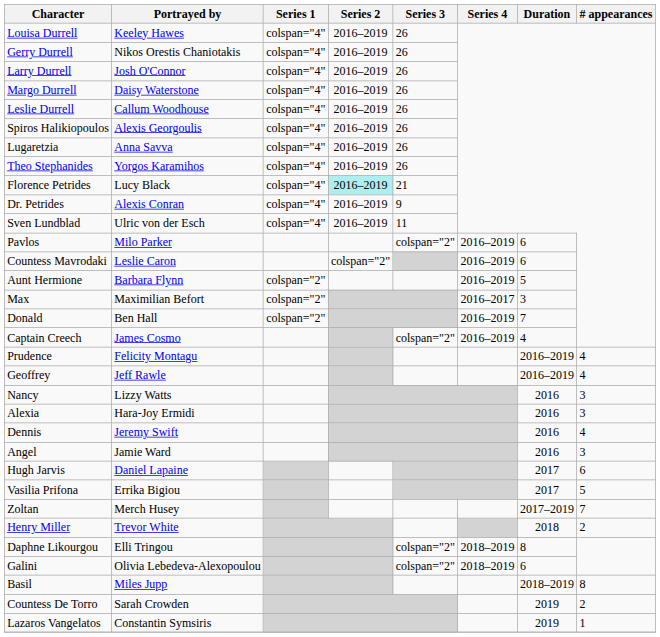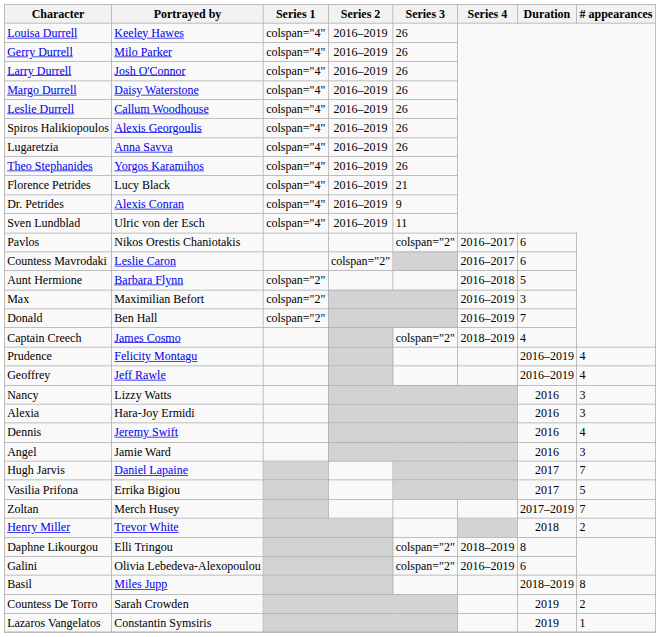(177, 52) Nikos Orestis Chaniotakis -> (143, 52) Milo Parker
(361, 185) paleturquoise background -> (361, 185) no background
(143, 242) Milo Parker -> (177, 242) Nikos Orestis Chaniotakis
(487, 242) 2016–2019 -> (487, 242) 2016–2017
(487, 261) 2016–2019 -> (487, 261) 2016–2017
(487, 280) 2016–2019 -> (487, 280) 2016–2018
(487, 299) 2016–2017 -> (487, 299) 2016–2019
(487, 337) 2016–2019 -> (487, 337) 2018–2019
(582, 470) 6 -> (582, 470) 7
(487, 565) 2018–2019 -> (487, 565) 2016–2019
